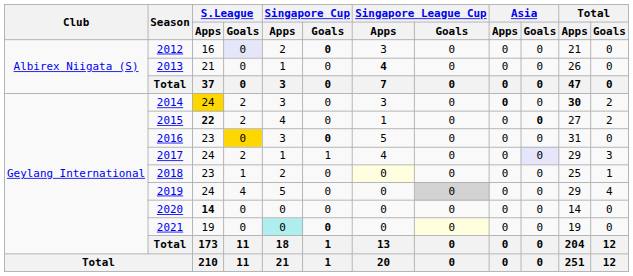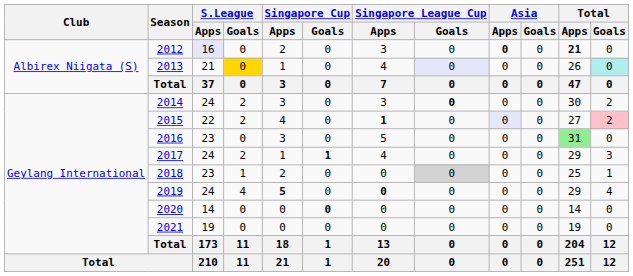(208, 49) no background -> (208, 49) lavender background
(243, 49) lavender background -> (243, 49) no background
(328, 49) bold -> (328, 49) normal
(505, 49) normal -> (505, 49) bold
(575, 49) normal -> (575, 49) bold
(243, 67) no background -> (243, 67) gold background
(384, 67) bold -> (384, 67) normal
(452, 67) no background -> (452, 67) lavender background
(609, 67) no background -> (609, 67) paleturquoise background
(208, 102) gold background -> (208, 102) no background
(452, 102) normal -> (452, 102) bold
(505, 102) bold -> (505, 102) normal
(575, 102) bold -> (575, 102) normal
(208, 120) bold -> (208, 120) normal
(384, 120) normal -> (384, 120) bold
(505, 120) no background -> (505, 120) lavender background
(540, 120) bold -> (540, 120) normal
(609, 120) no background -> (609, 120) pink background
(243, 138) gold background -> (243, 138) no background
(328, 138) bold -> (328, 138) normal
(575, 138) no background -> (575, 138) lightgreen background
(328, 156) normal -> (328, 156) bold
(540, 156) lavender background -> (540, 156) no background
(384, 173) lightyellow background -> (384, 173) no background
(452, 173) no background -> (452, 173) lightgrey background
(282, 191) normal -> (282, 191) bold
(384, 191) normal -> (384, 191) bold
(452, 191) lightgrey background -> (452, 191) no background
(208, 209) bold -> (208, 209) normal
(328, 209) normal -> (328, 209) bold
(282, 227) paleturquoise background -> (282, 227) no background
(328, 227) bold -> (328, 227) normal
(452, 227) lightyellow background -> (452, 227) no background
